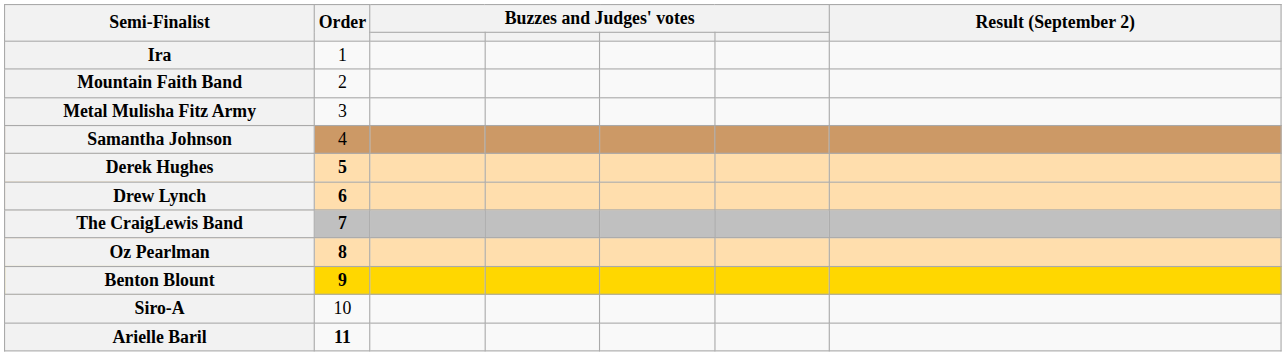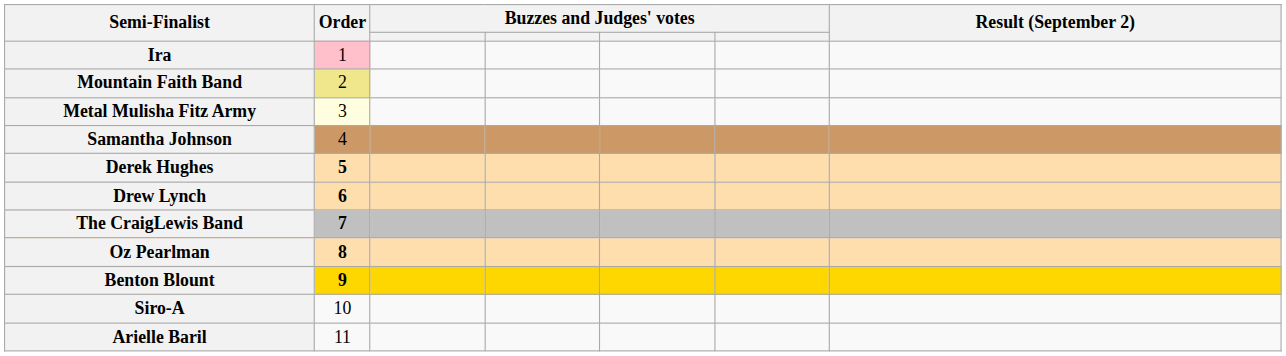(342, 54) no background -> (342, 54) pink background
(342, 83) no background -> (342, 83) khaki background
(342, 111) no background -> (342, 111) lightyellow background
(342, 336) bold -> (342, 336) normal
